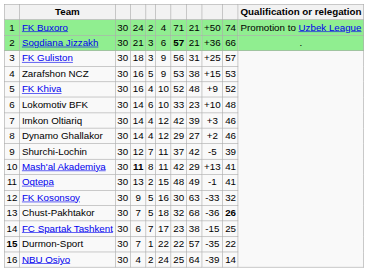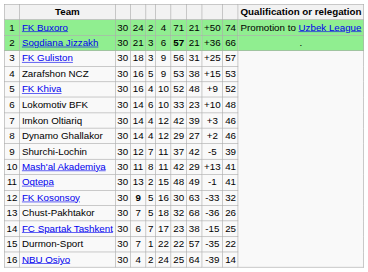(138, 167) bold -> (138, 167) normal
(138, 197) normal -> (138, 197) bold
(231, 213) bold -> (231, 213) normal
(12, 244) bold -> (12, 244) normal
